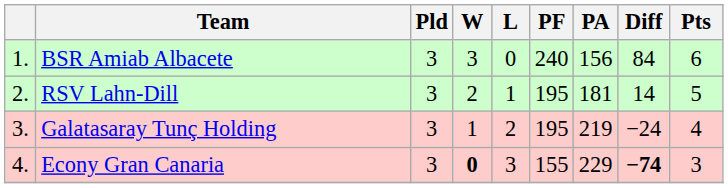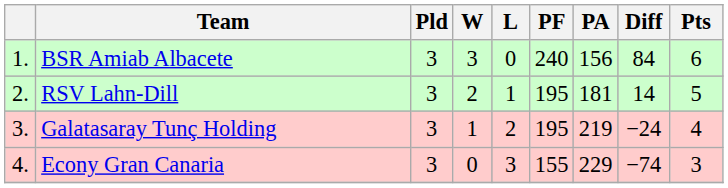(472, 164) bold -> (472, 164) normal
(644, 164) bold -> (644, 164) normal
